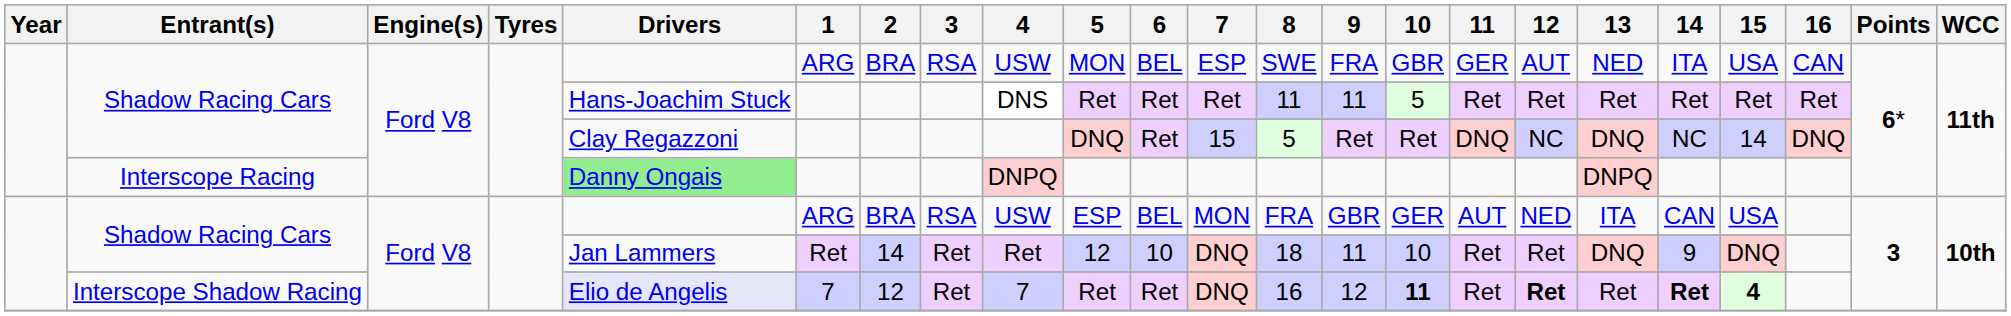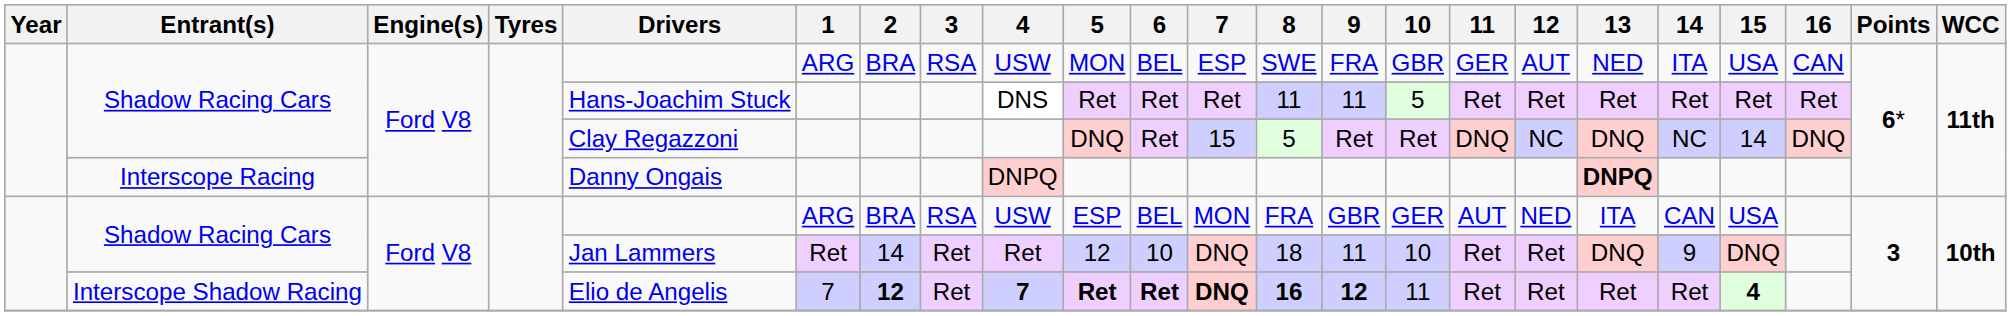(645, 177) lightgreen background -> (645, 177) no background
(1618, 177) normal -> (1618, 177) bold
(648, 292) lavender background -> (648, 292) no background
(890, 292) normal -> (890, 292) bold
(1023, 292) normal -> (1023, 292) bold
(1097, 292) normal -> (1097, 292) bold
(1159, 292) normal -> (1160, 292) bold
(1222, 292) normal -> (1222, 292) bold
(1289, 292) normal -> (1289, 292) bold
(1354, 292) normal -> (1354, 292) bold
(1418, 292) bold -> (1418, 292) normal
(1546, 292) bold -> (1546, 292) normal
(1690, 292) bold -> (1690, 292) normal
